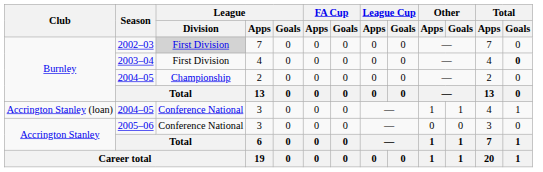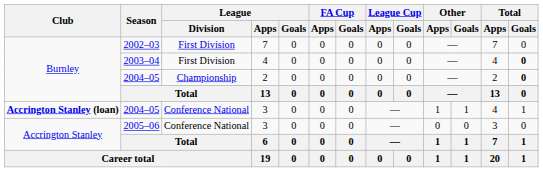(201, 45) lightgrey background -> (207, 45) no background
(518, 77) normal -> (523, 77) bold
(60, 110) normal -> (63, 110) bold
